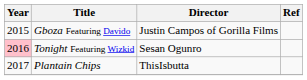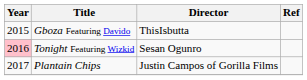(209, 30) Justin Campos of Gorilla Films -> (164, 30) ThisIsbutta
(164, 65) ThisIsbutta -> (209, 65) Justin Campos of Gorilla Films
